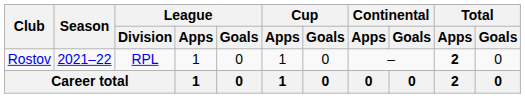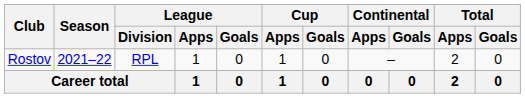(455, 59) bold -> (455, 59) normal
